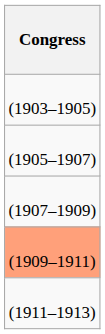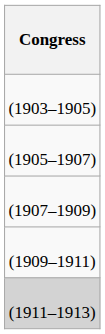(52, 261) lightsalmon background -> (52, 261) no background
(52, 312) no background -> (52, 312) lightgrey background
